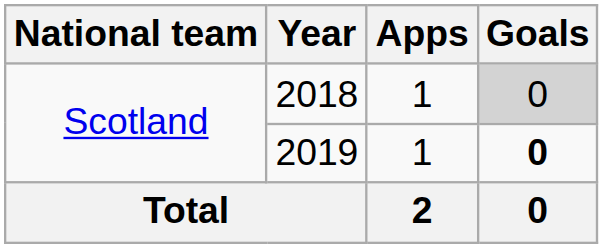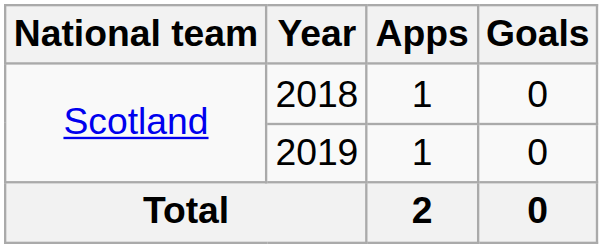(538, 93) lightgrey background -> (538, 93) no background
(538, 152) bold -> (538, 152) normal
